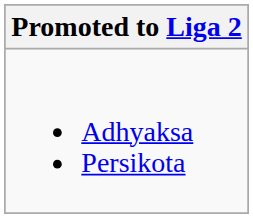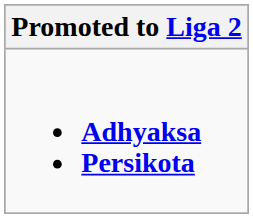(127, 147) normal -> (127, 147) bold
